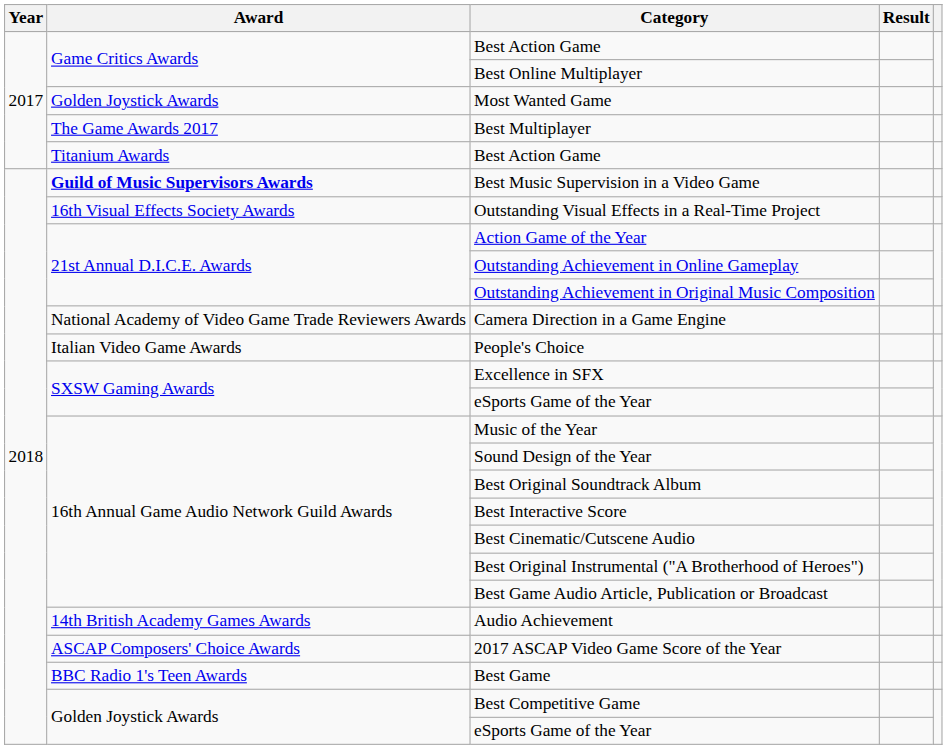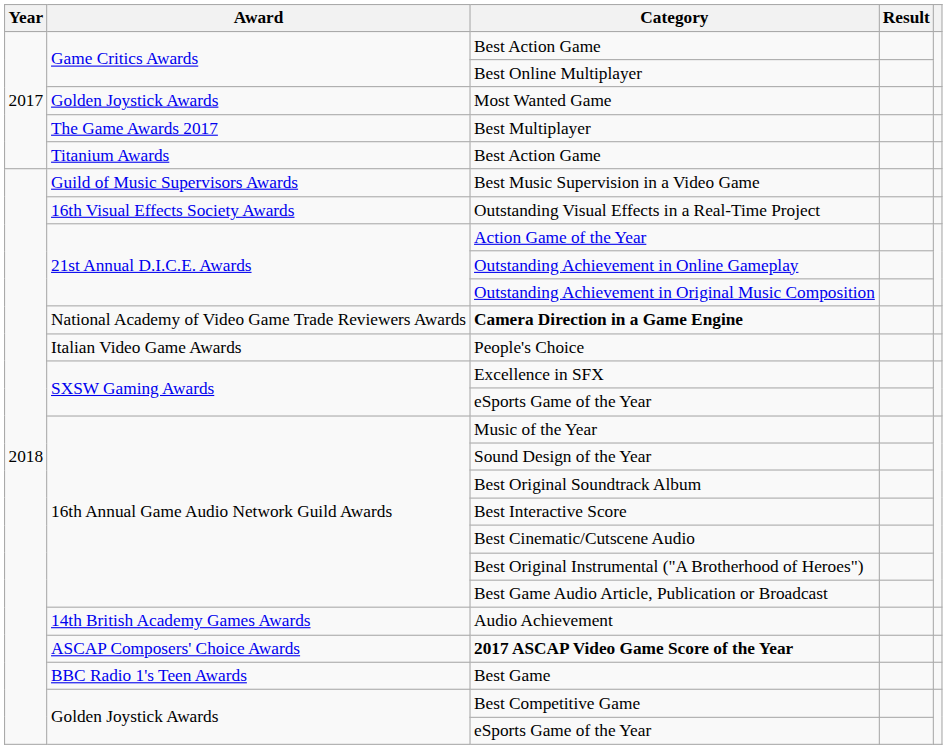(182, 182) bold -> (175, 182) normal
(600, 319) normal -> (609, 319) bold
(628, 648) normal -> (634, 648) bold
